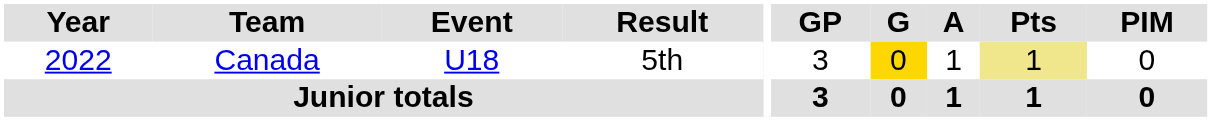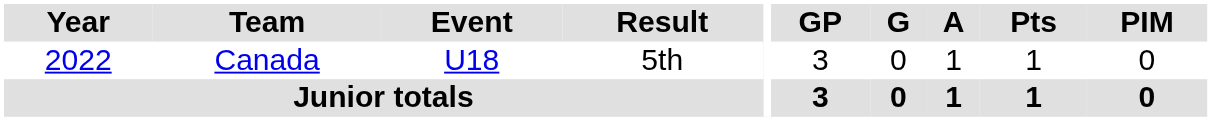(898, 59) gold background -> (898, 59) no background
(1034, 59) khaki background -> (1034, 59) no background
